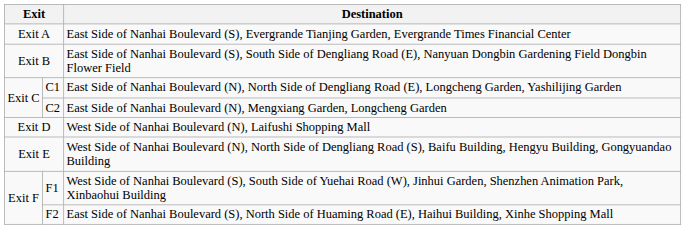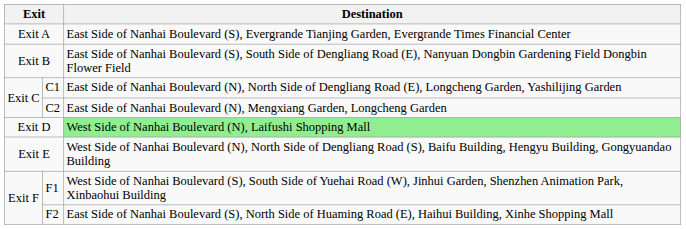(218, 127) no background -> (218, 127) lightgreen background
